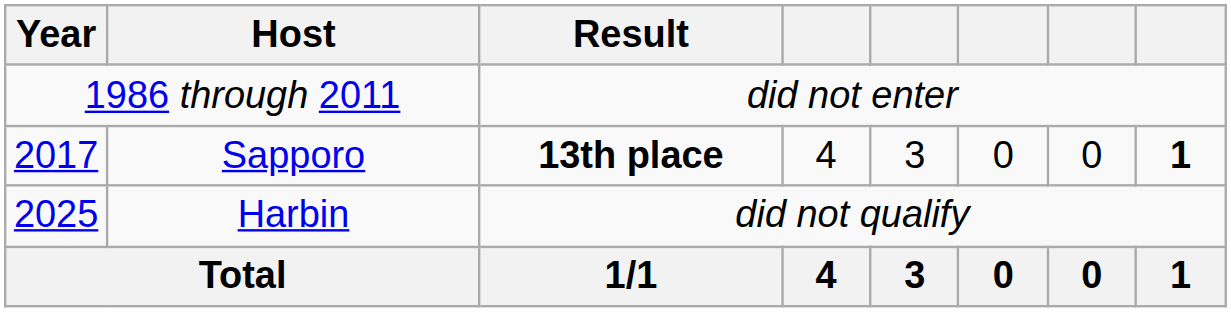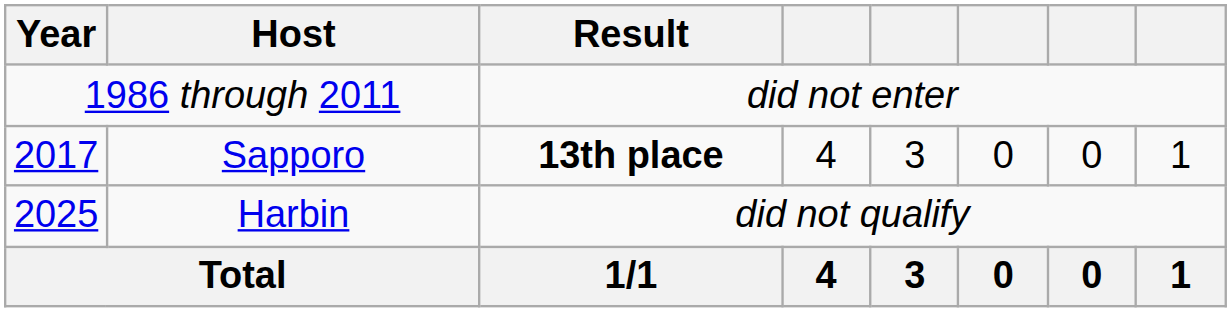(1180, 154) bold -> (1180, 154) normal
